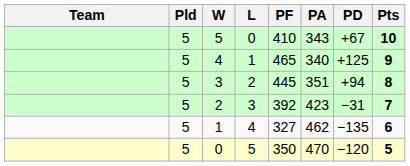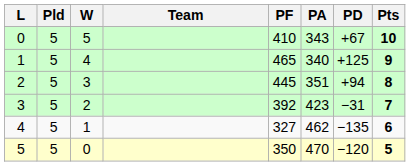columns swapped: (87, 15) <-> (252, 15)
